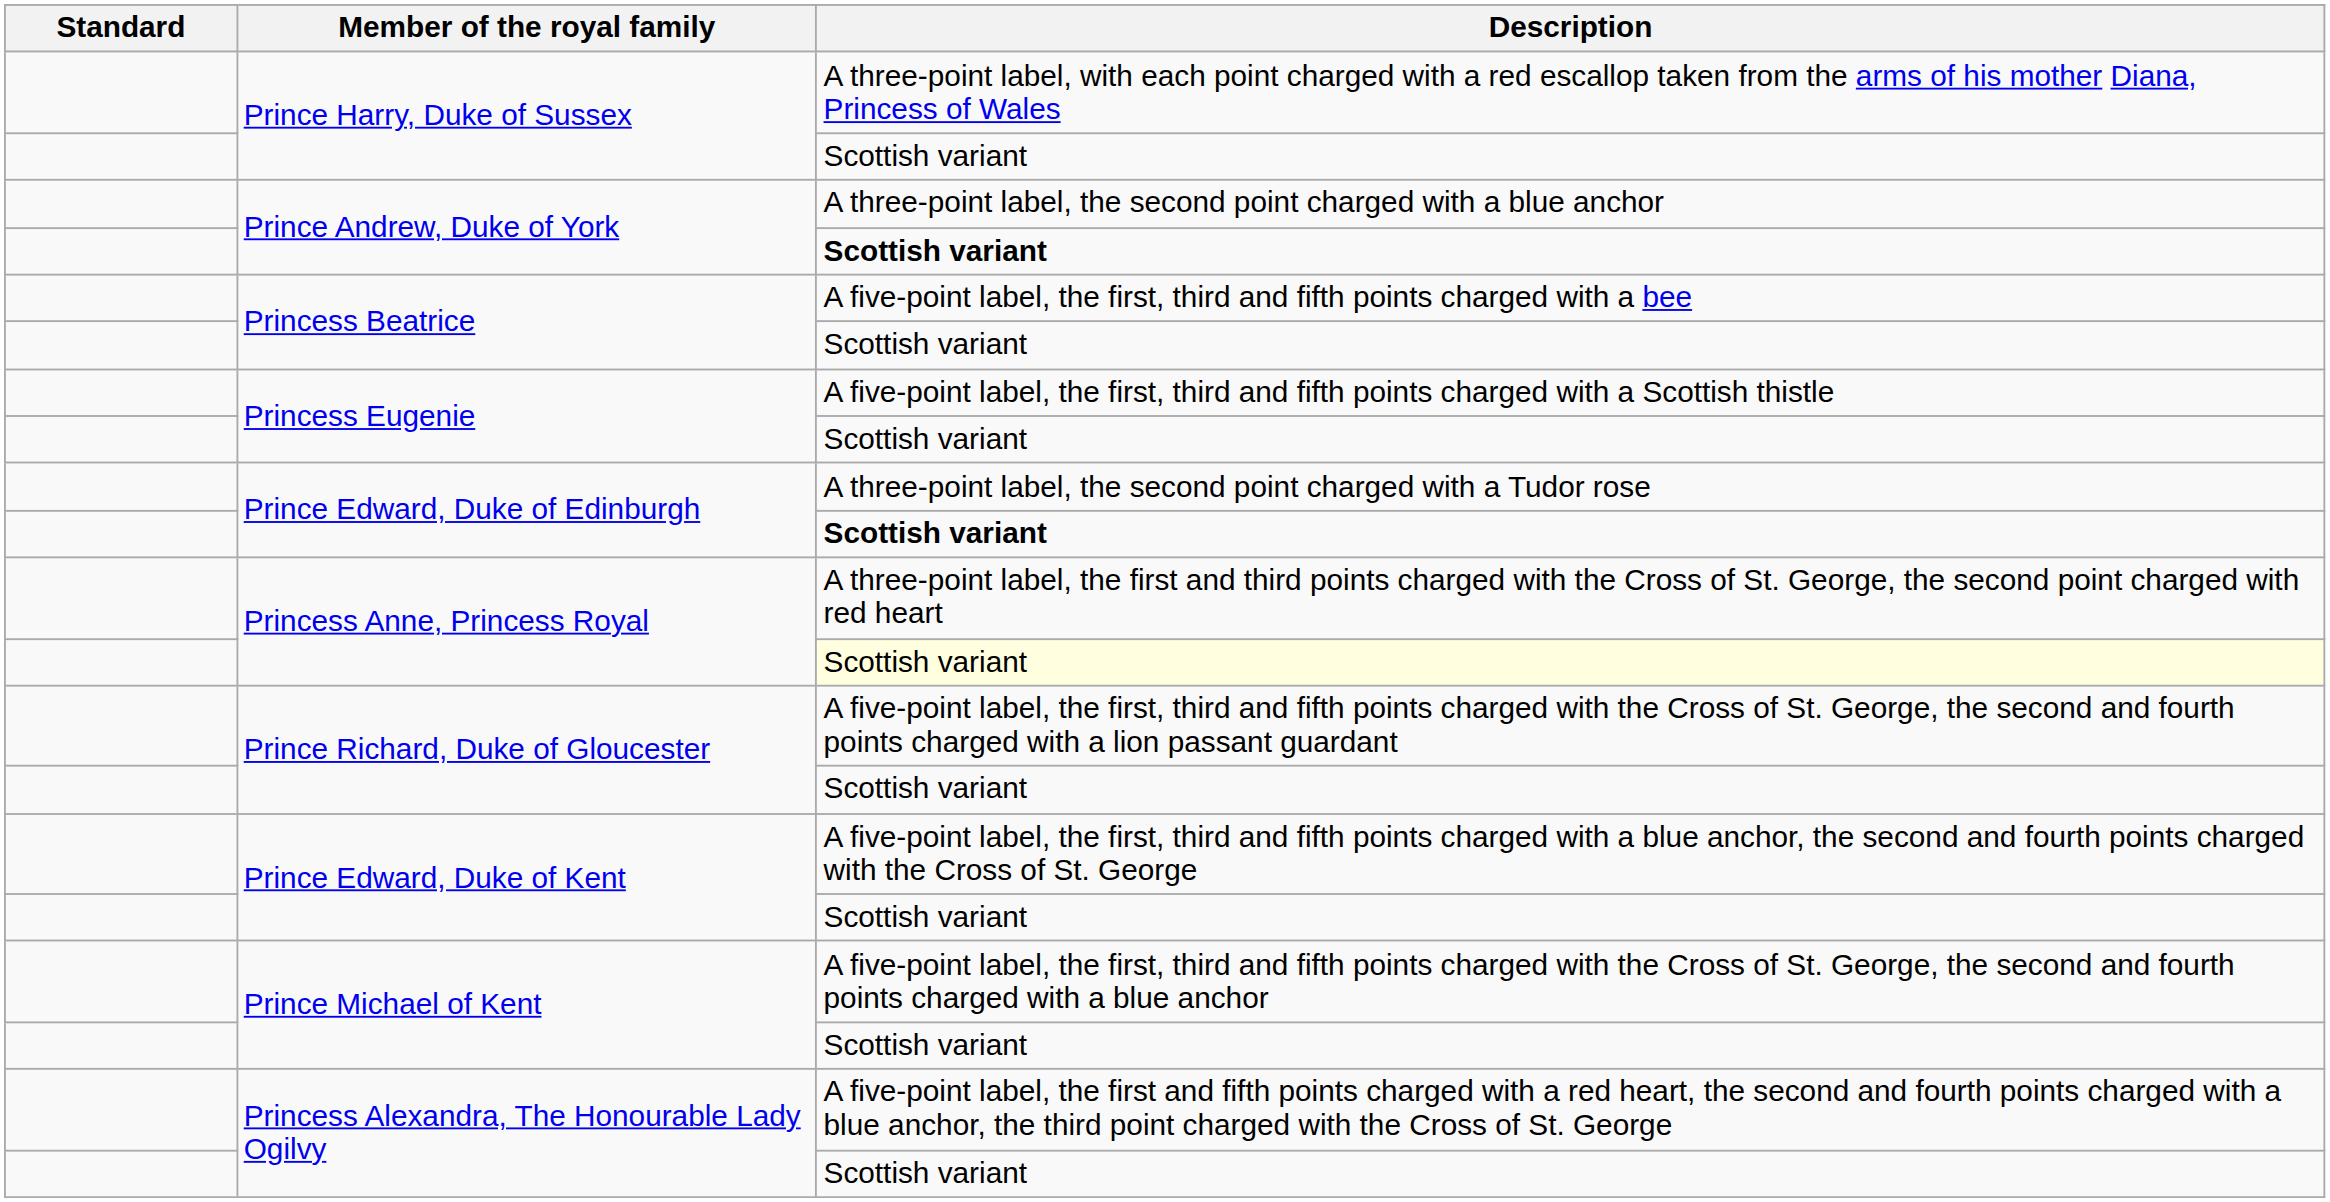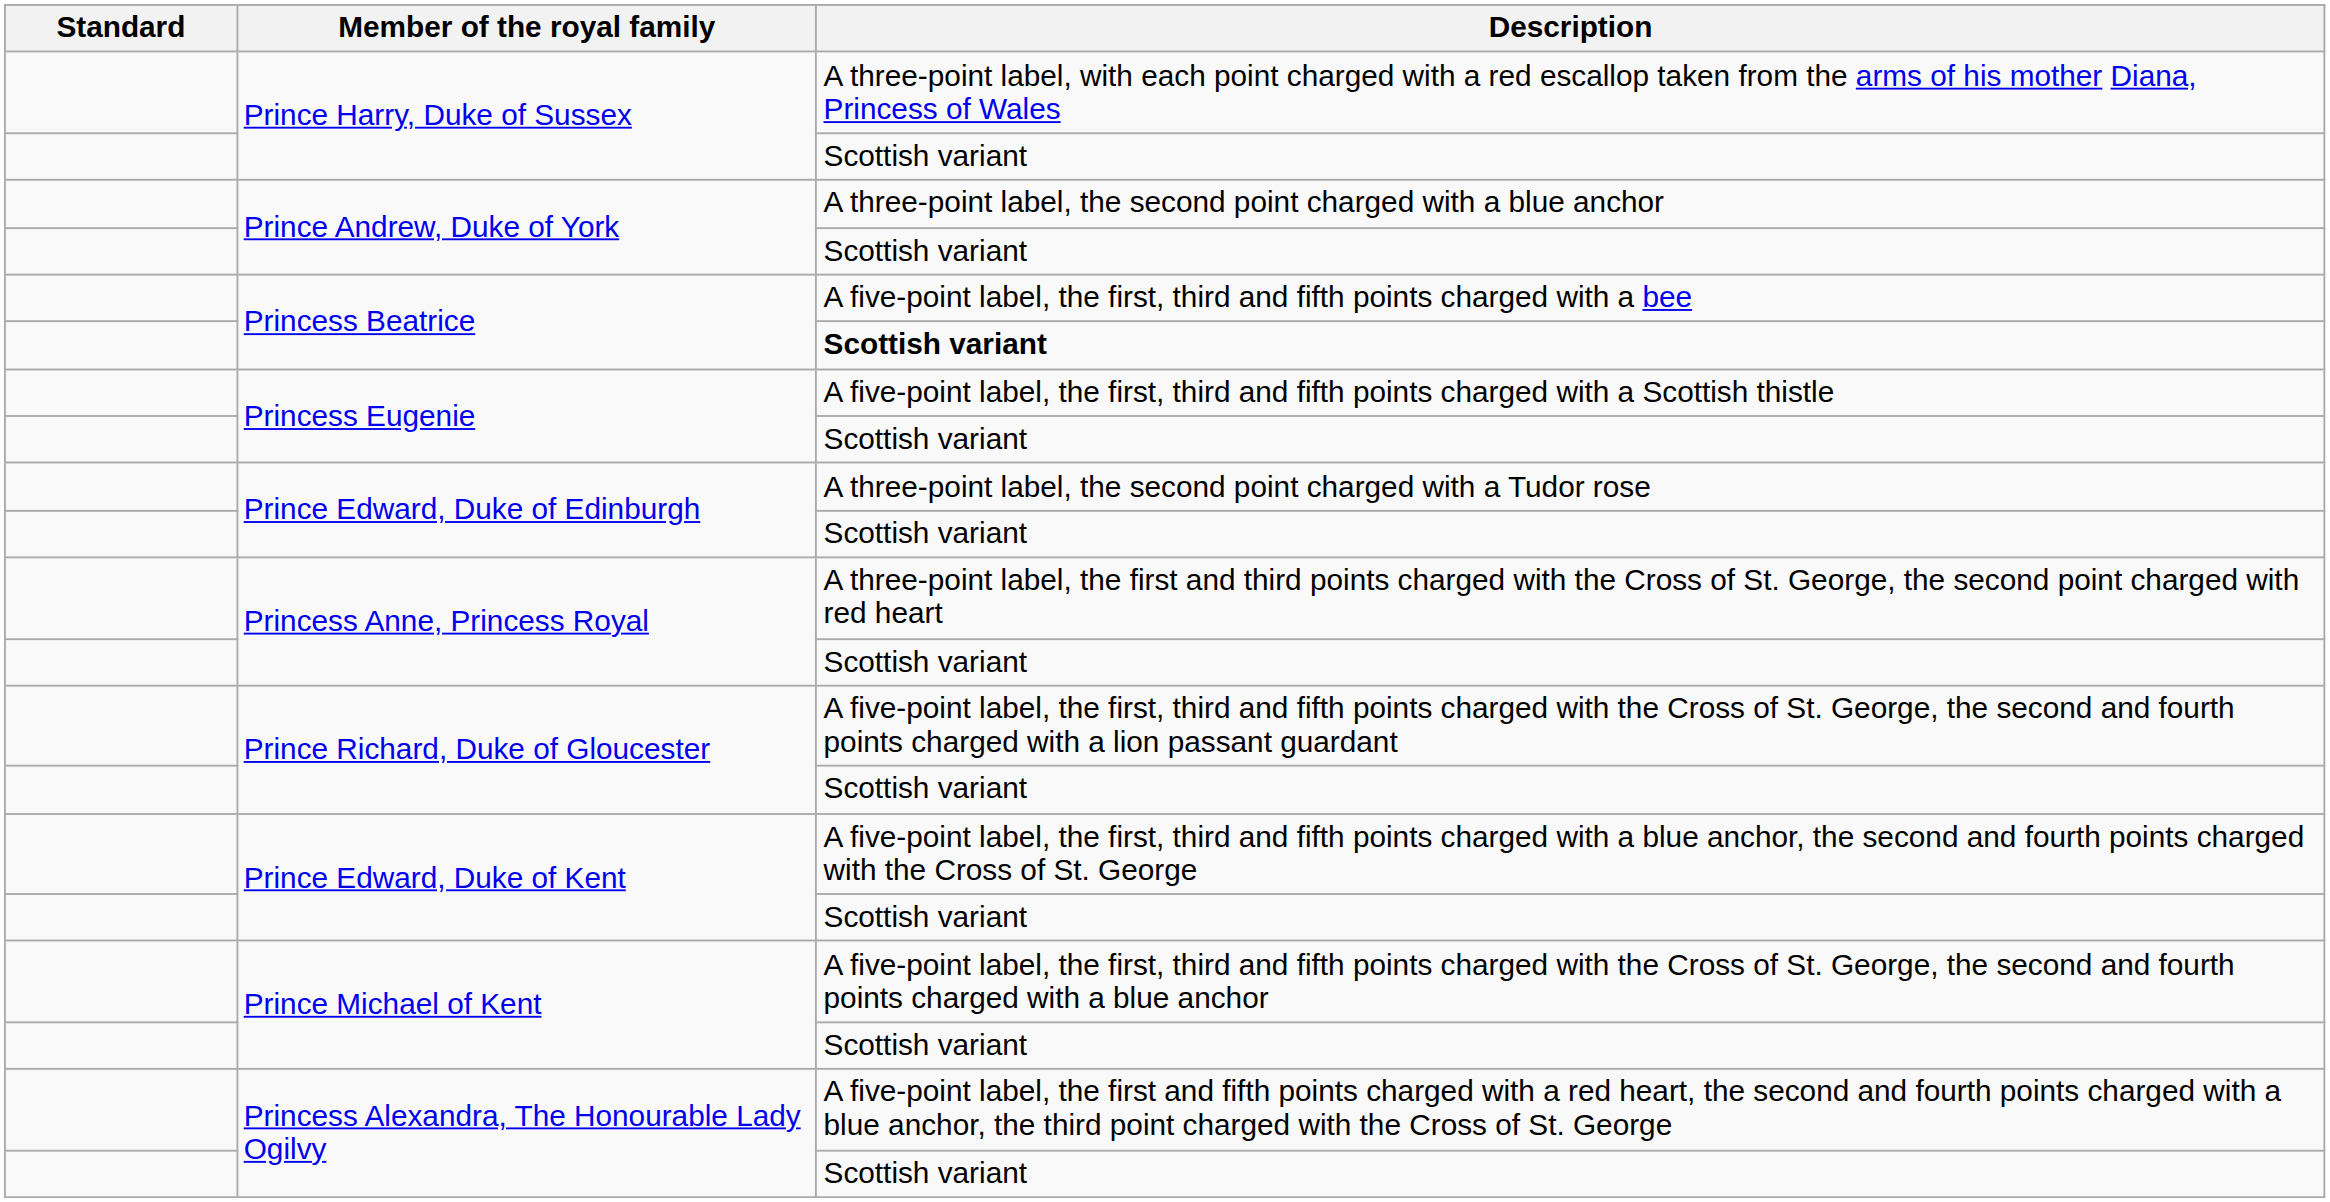(935, 250) bold -> (925, 250) normal
(925, 344) normal -> (935, 344) bold
(935, 533) bold -> (925, 533) normal
(925, 661) lightyellow background -> (925, 661) no background
